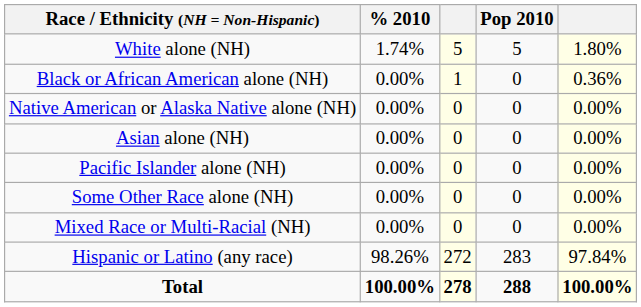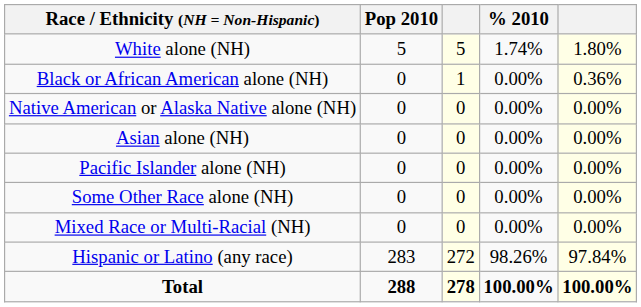columns swapped: (517, 19) <-> (400, 19)
